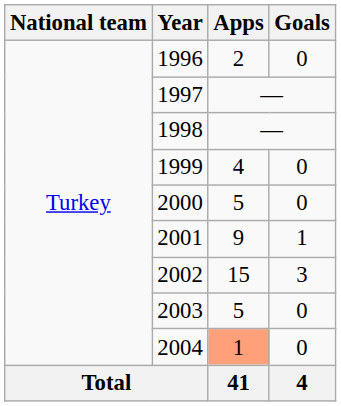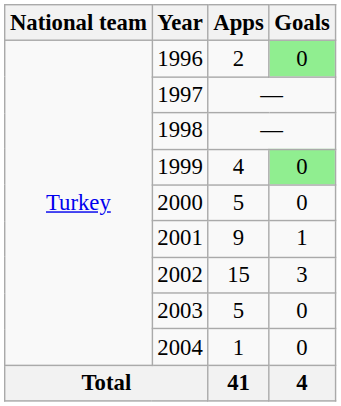(302, 58) no background -> (302, 58) lightgreen background
(302, 166) no background -> (302, 166) lightgreen background
(239, 346) lightsalmon background -> (239, 346) no background
